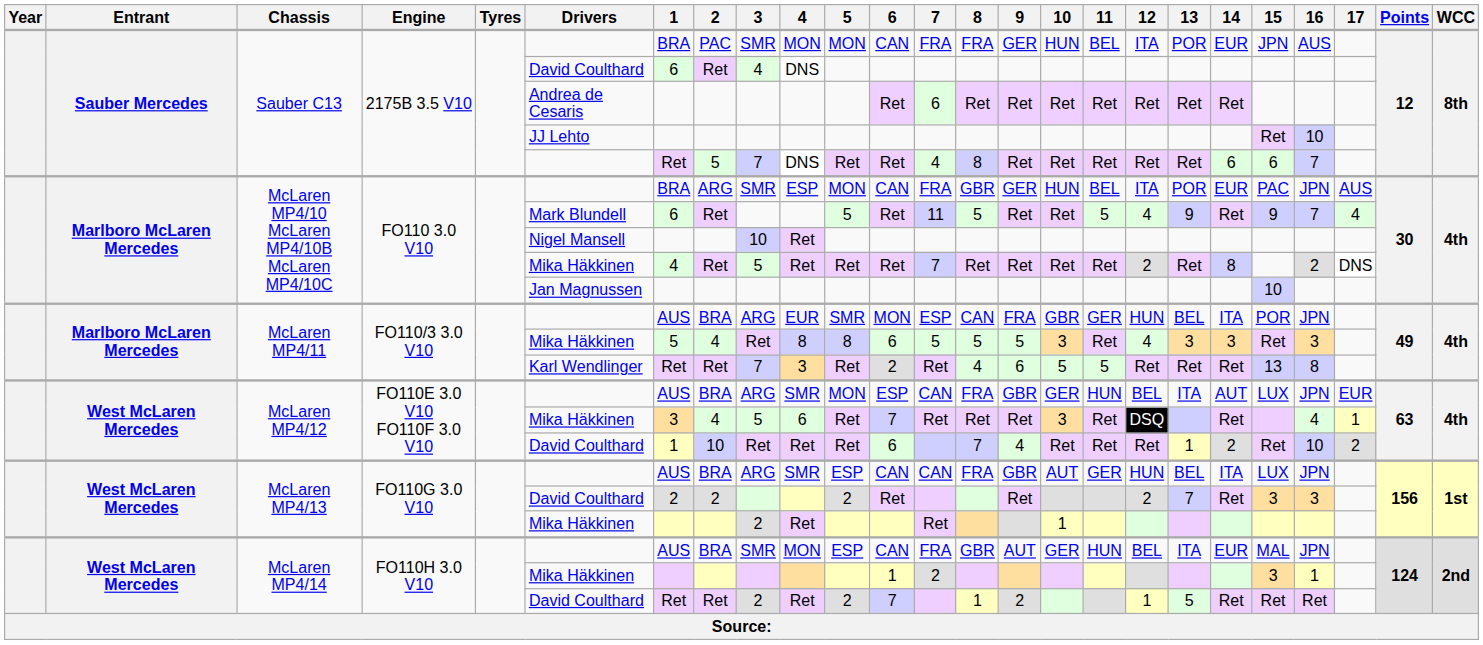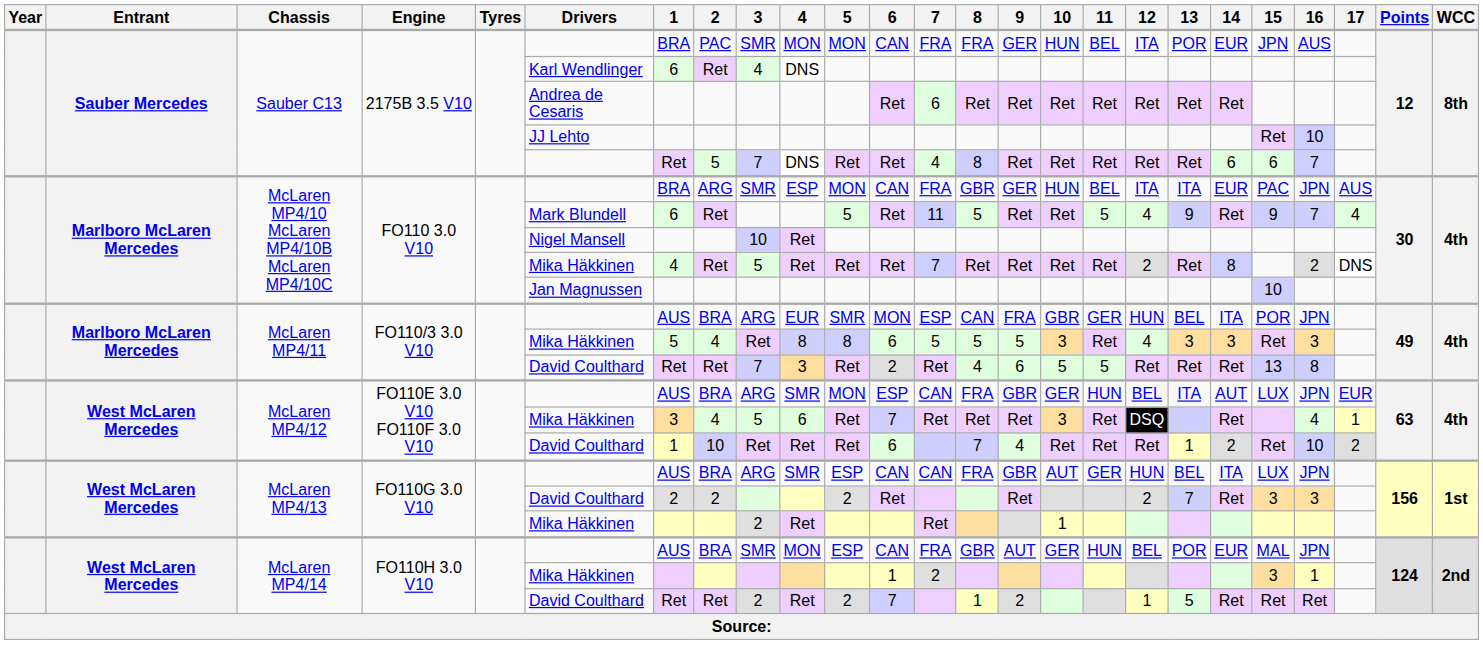(586, 69) David Coulthard -> (586, 69) Karl Wendlinger
(1189, 189) POR -> (1189, 189) ITA
(586, 367) Karl Wendlinger -> (586, 367) David Coulthard
(1189, 550) ITA -> (1189, 550) POR
